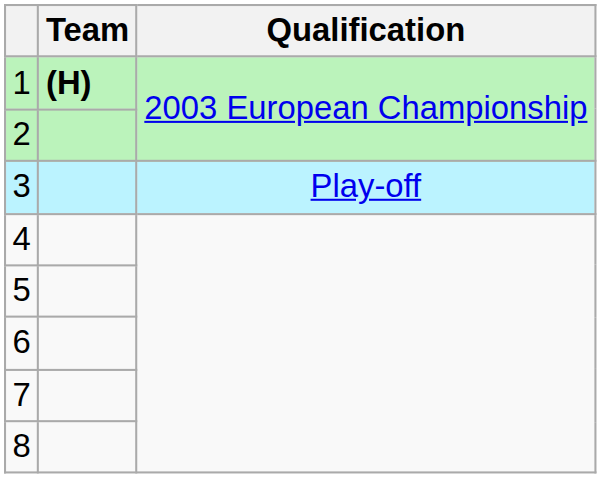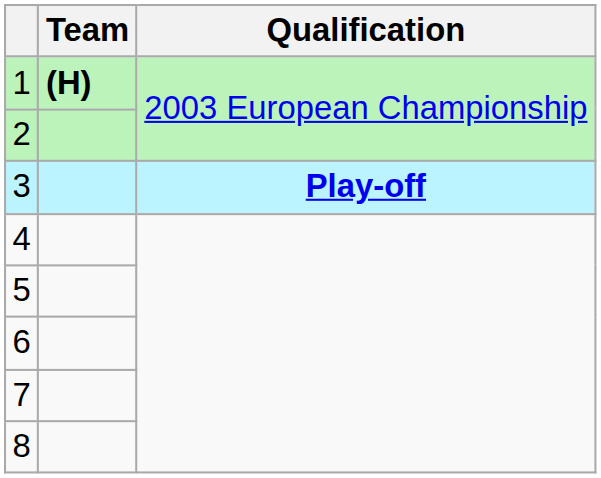(366, 186) normal -> (366, 186) bold
